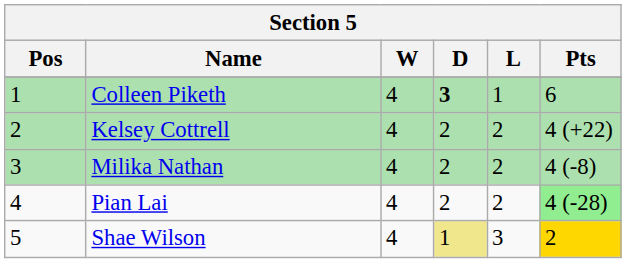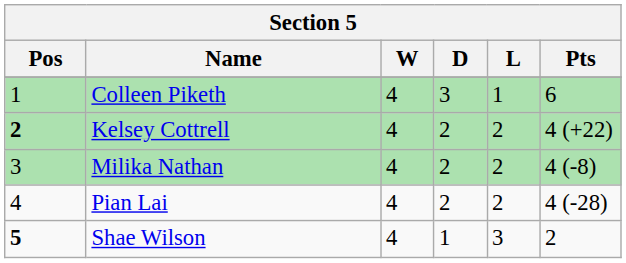(445, 94) bold -> (445, 94) normal
(16, 130) normal -> (16, 130) bold
(576, 202) lightgreen background -> (576, 202) no background
(16, 238) normal -> (16, 238) bold
(445, 238) khaki background -> (445, 238) no background
(551, 238) gold background -> (551, 238) no background
